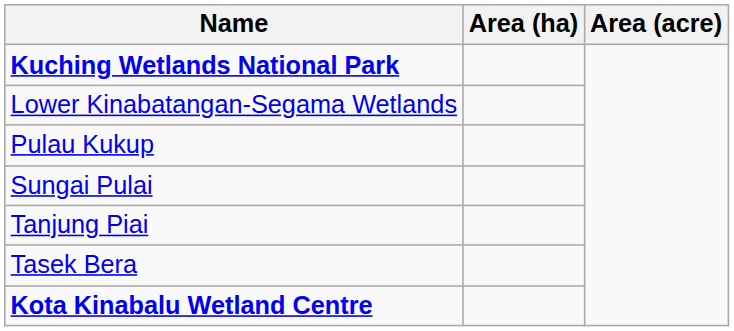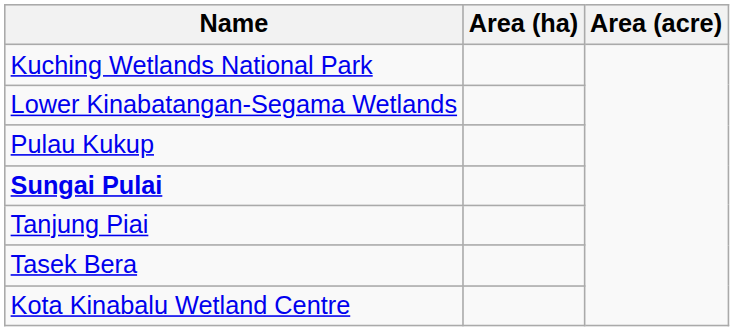(205, 64) bold -> (192, 64) normal
(82, 184) normal -> (86, 184) bold
(192, 305) bold -> (180, 305) normal
